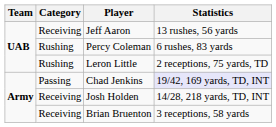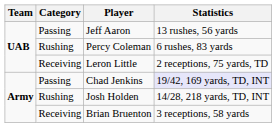(60, 30) Receiving -> (55, 30) Passing
(56, 63) Rushing -> (60, 63) Receiving
(60, 97) Receiving -> (56, 97) Rushing
